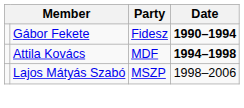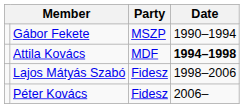(150, 34) Fidesz -> (148, 34) MSZP
(205, 34) bold -> (205, 34) normal
(148, 73) MSZP -> (150, 73) Fidesz
+ row: (50, 93)
